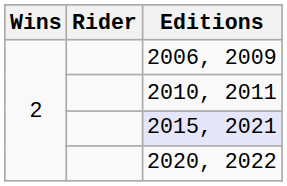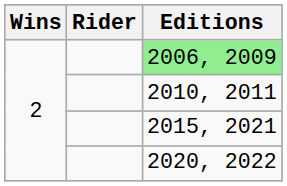(212, 58) no background -> (212, 58) lightgreen background
(212, 128) lavender background -> (212, 128) no background
